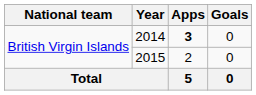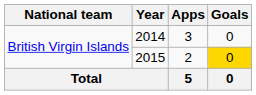(188, 36) bold -> (188, 36) normal
(230, 57) no background -> (230, 57) gold background
